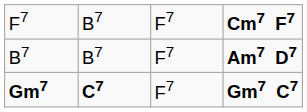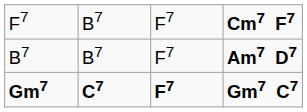(164, 89) normal -> (164, 89) bold
